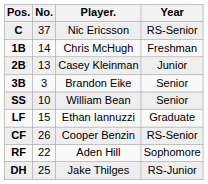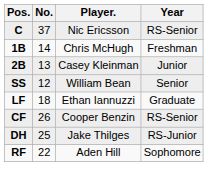- row: (19, 83)
(44, 100) 10 -> (44, 83) 12
(44, 118) 15 -> (44, 100) 18
rows swapped: (19, 153) <-> (19, 170)
